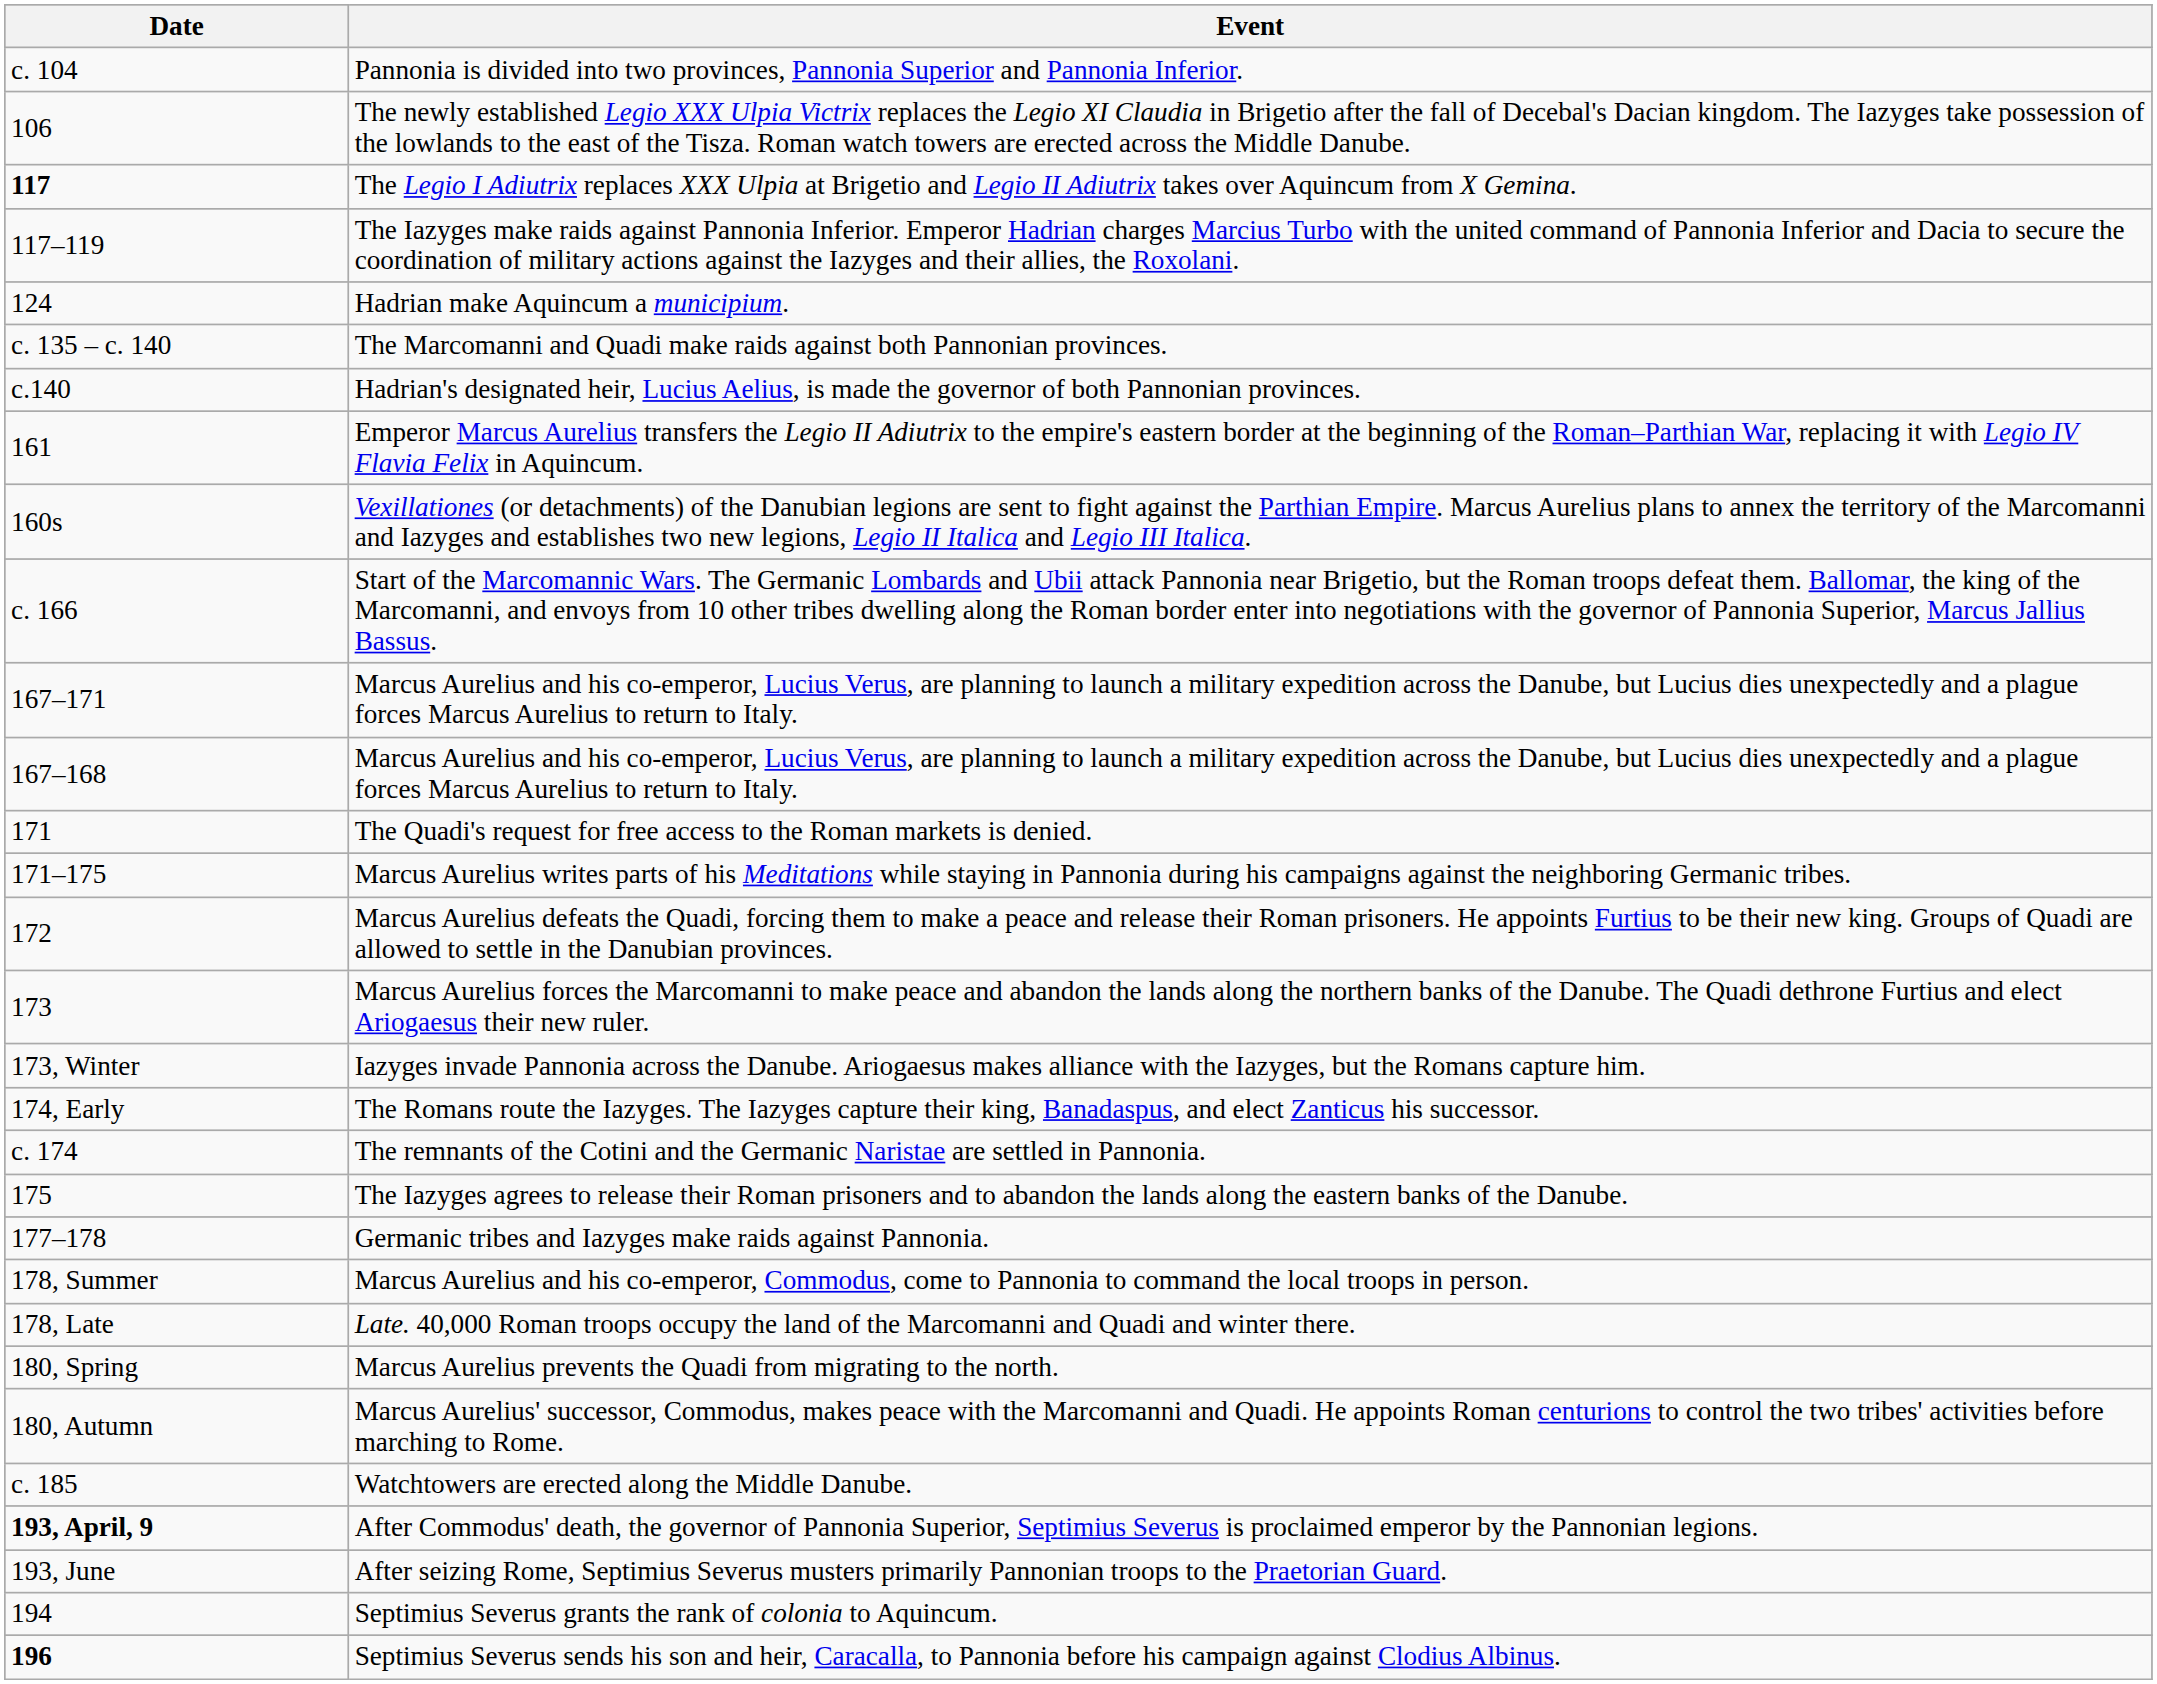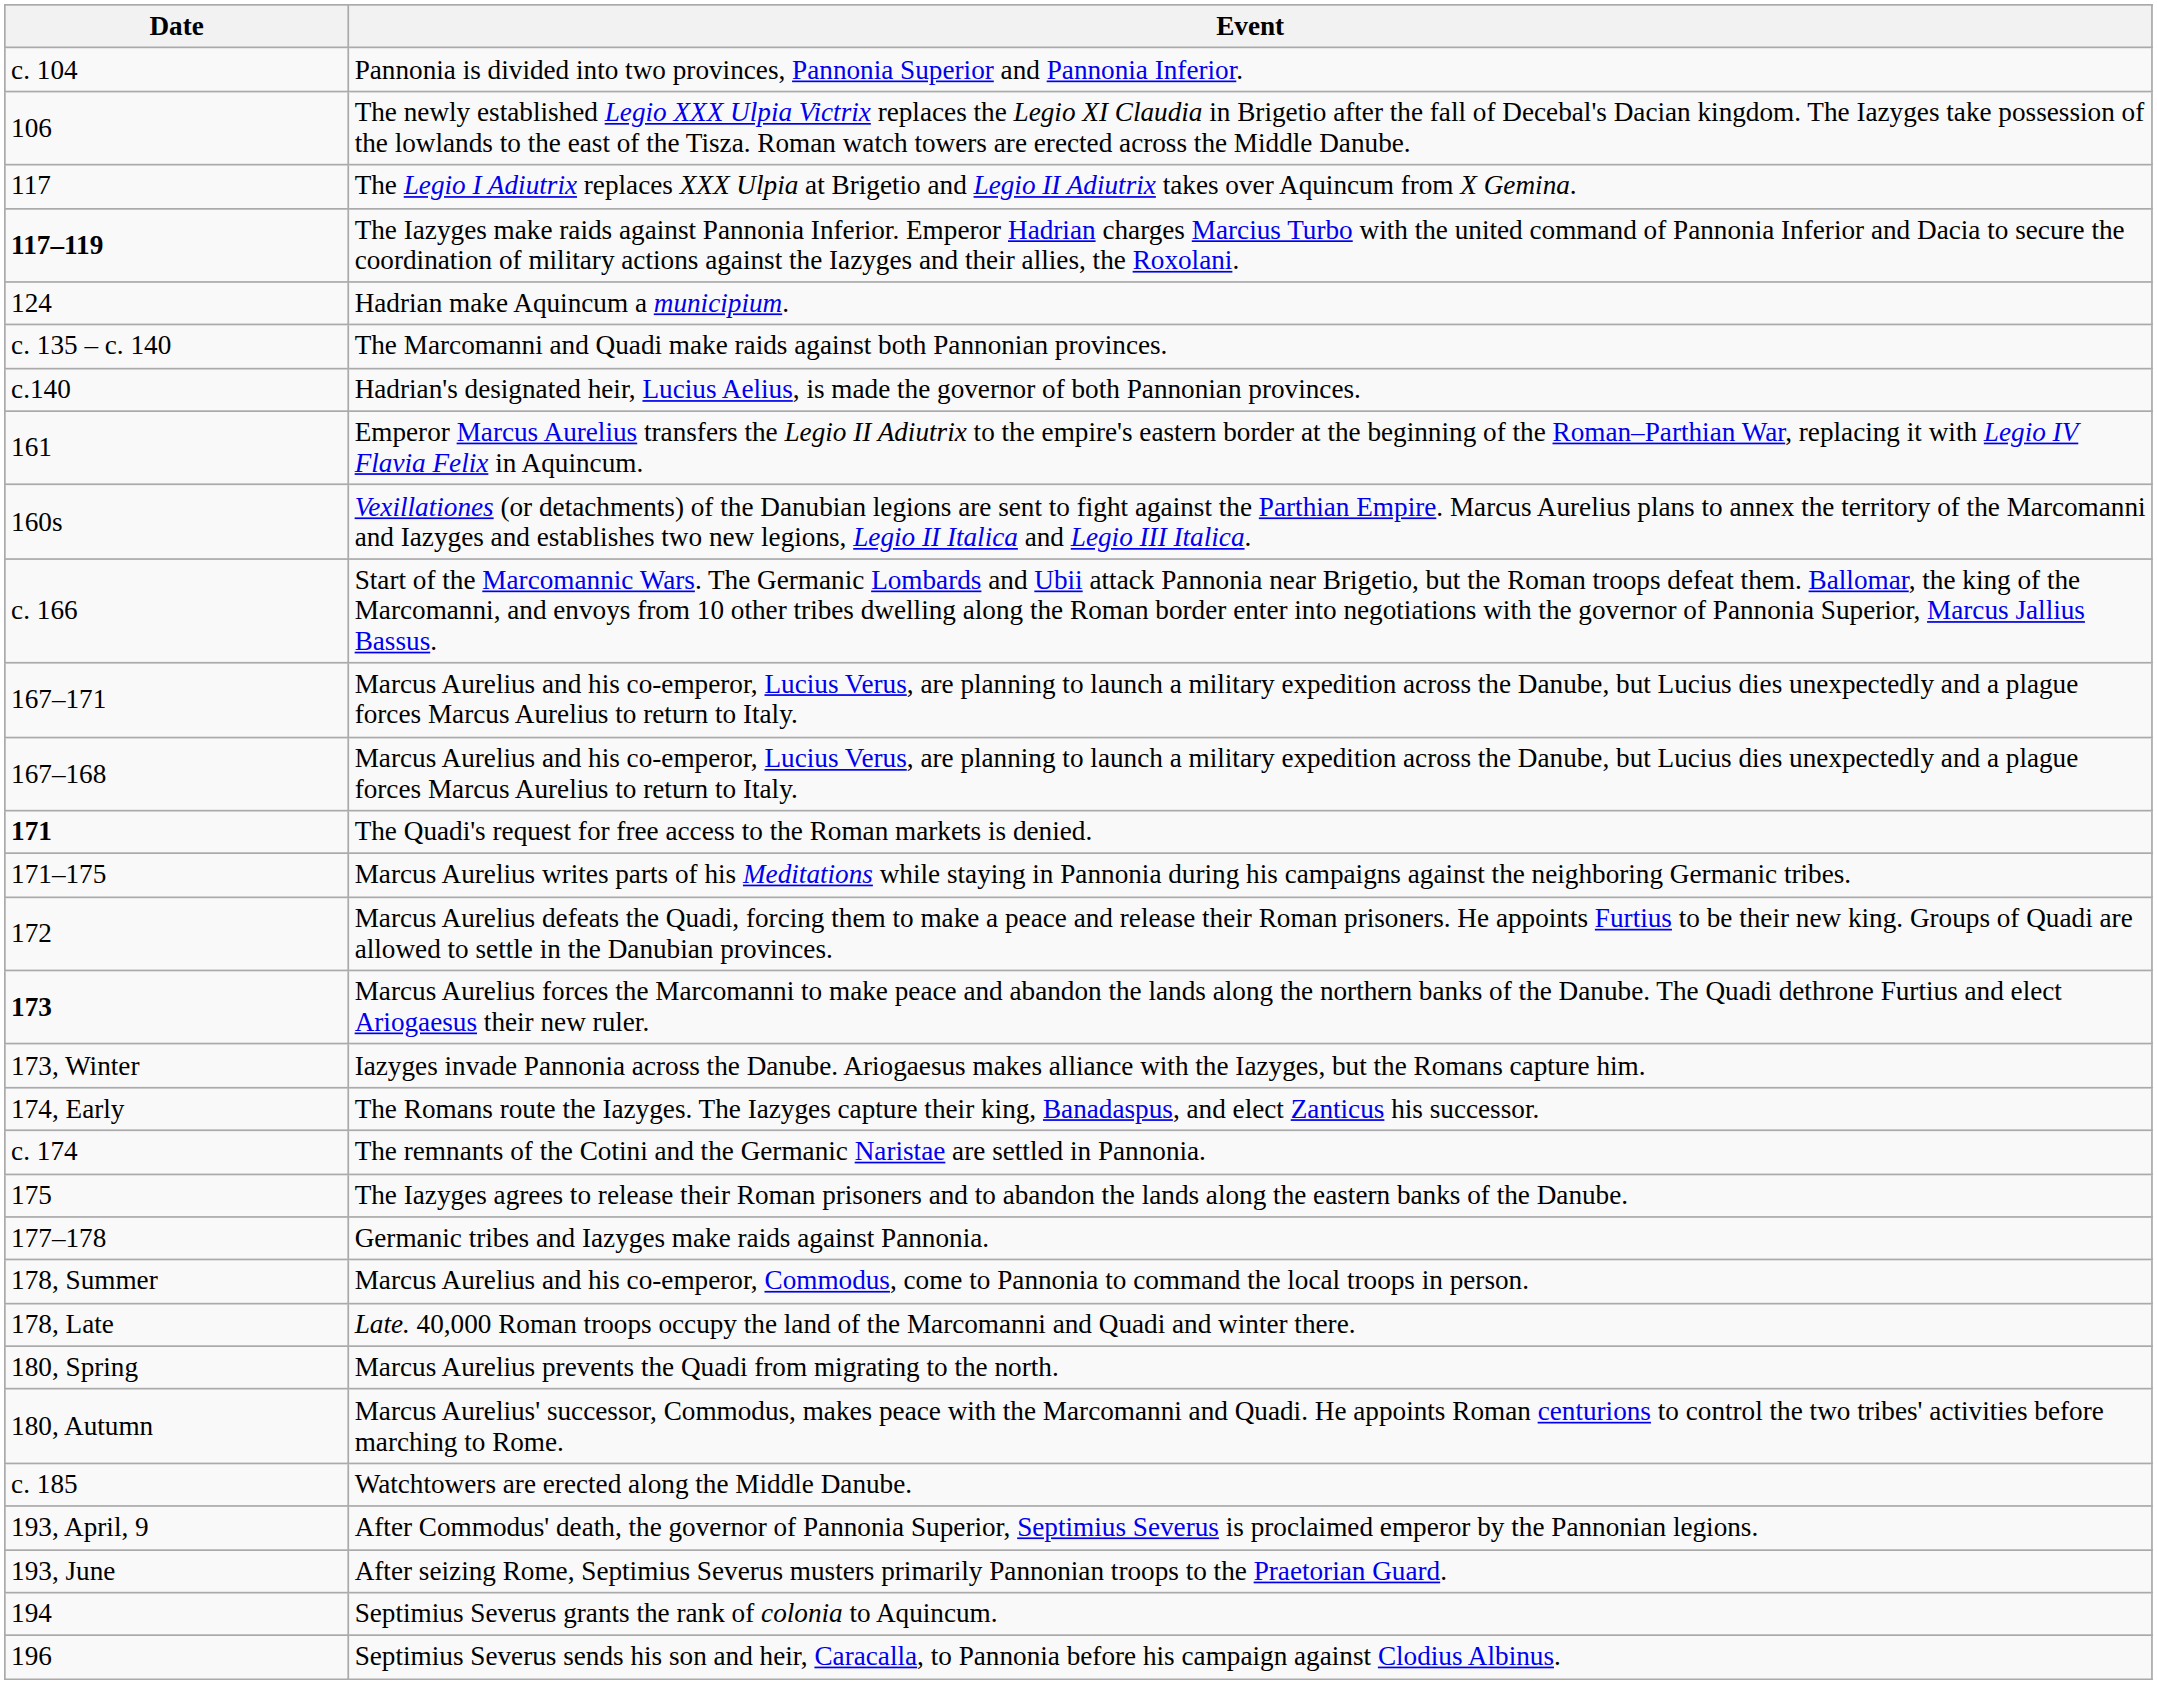(31, 186) bold -> (31, 186) normal
(58, 244) normal -> (57, 244) bold
(32, 831) normal -> (32, 831) bold
(32, 1006) normal -> (32, 1006) bold
(82, 1527) bold -> (80, 1527) normal
(32, 1656) bold -> (32, 1656) normal
